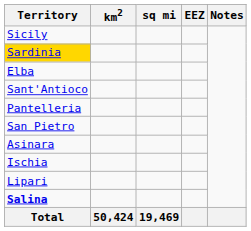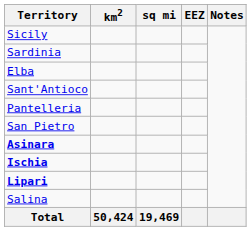(34, 53) gold background -> (34, 53) no background
(31, 144) normal -> (31, 144) bold
(27, 162) normal -> (27, 162) bold
(27, 180) normal -> (27, 180) bold
(27, 199) bold -> (27, 199) normal
